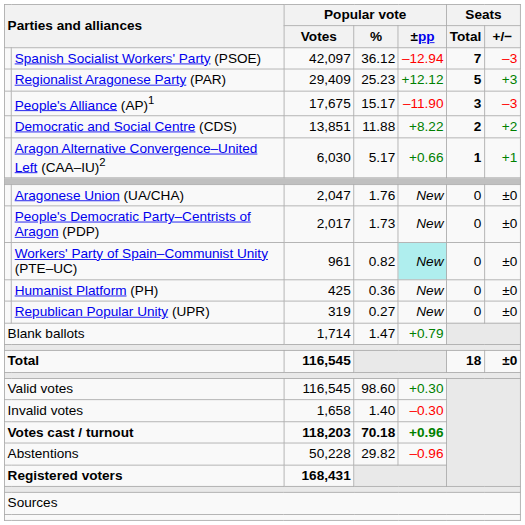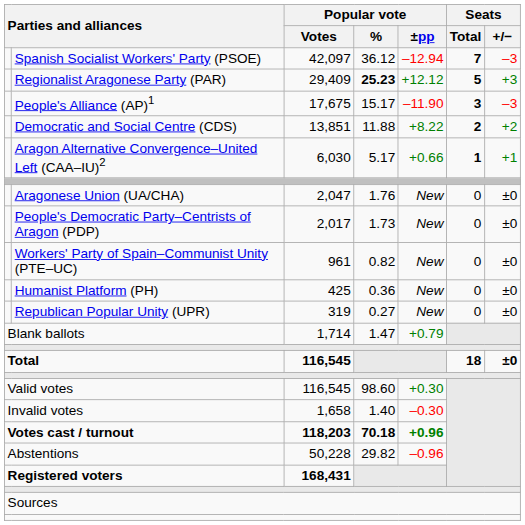(378, 79) normal -> (378, 79) bold
(430, 261) paleturquoise background -> (430, 261) no background
